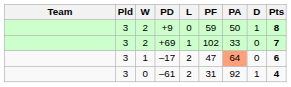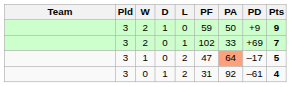columns swapped: (257, 12) <-> (167, 12)
(276, 27) 8 -> (276, 27) 9
(276, 58) 6 -> (276, 58) 5
